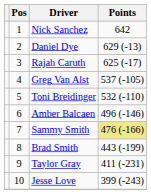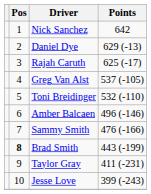(122, 130) khaki background -> (122, 130) no background
(19, 147) normal -> (19, 147) bold
